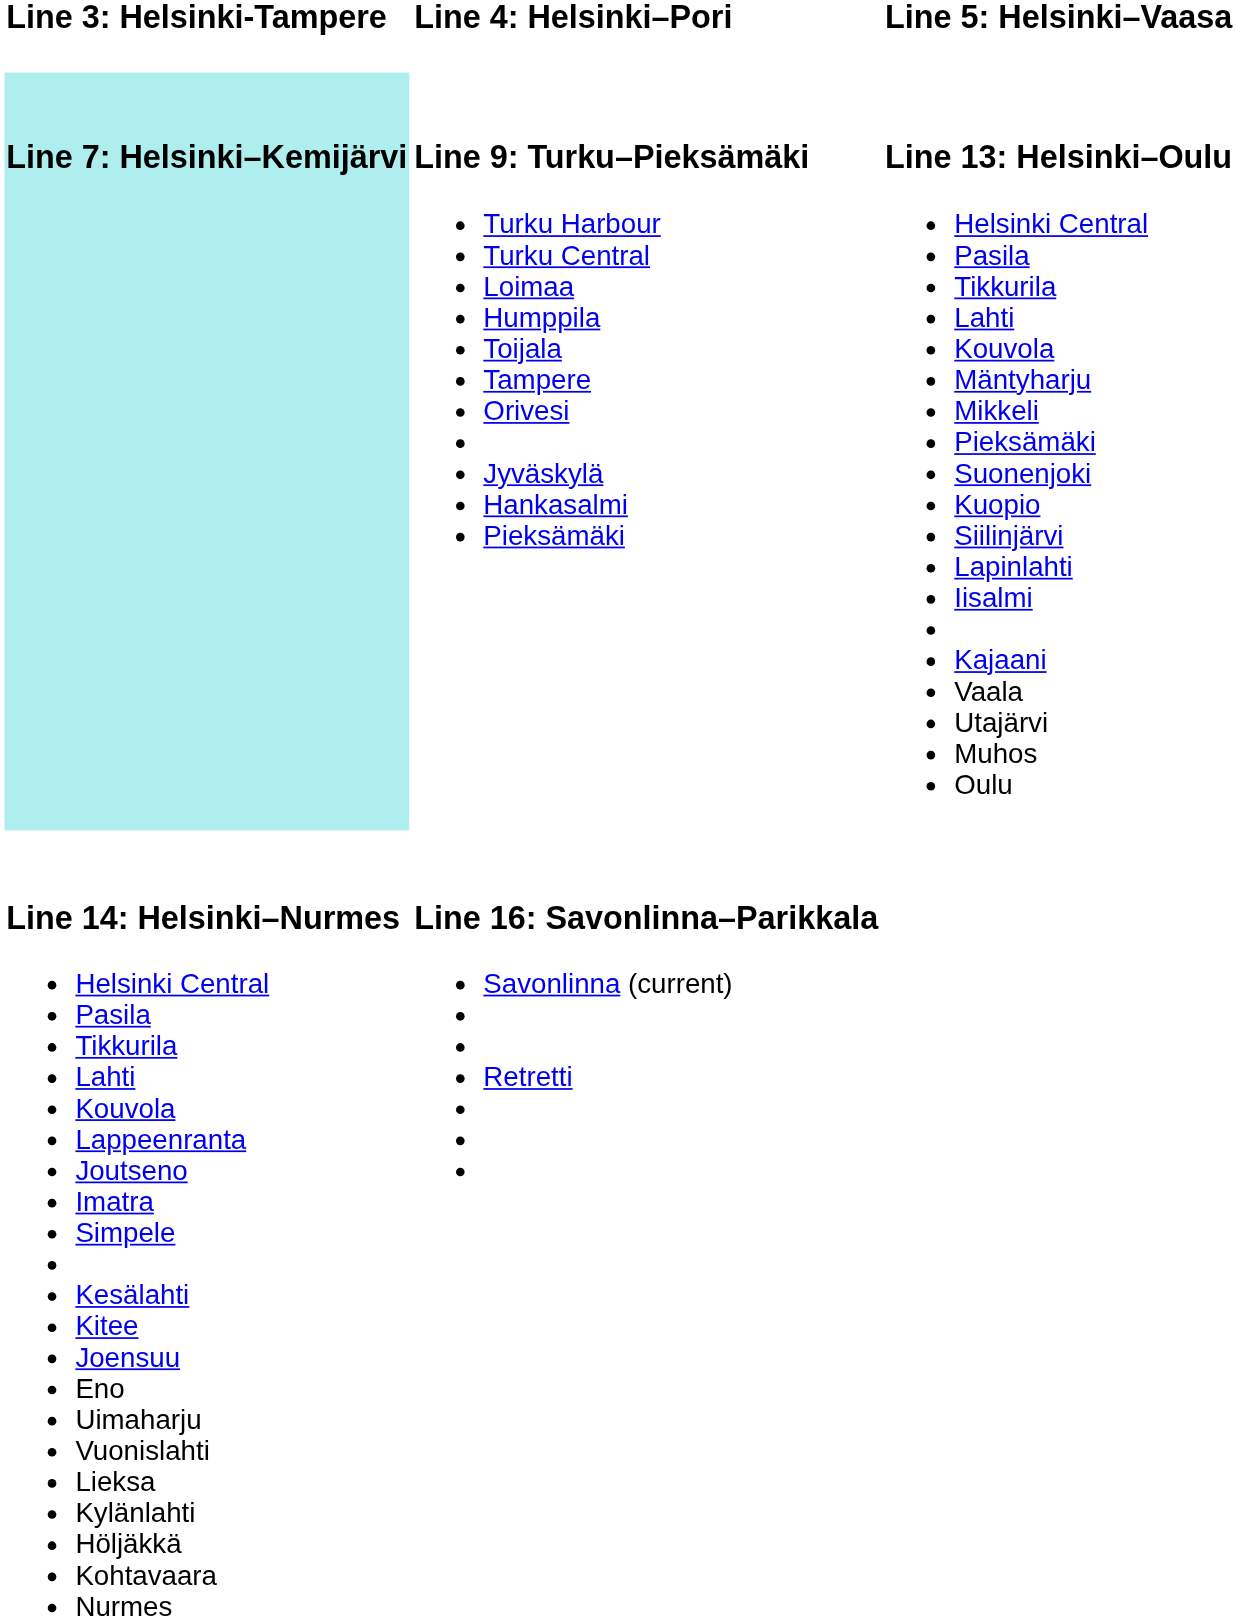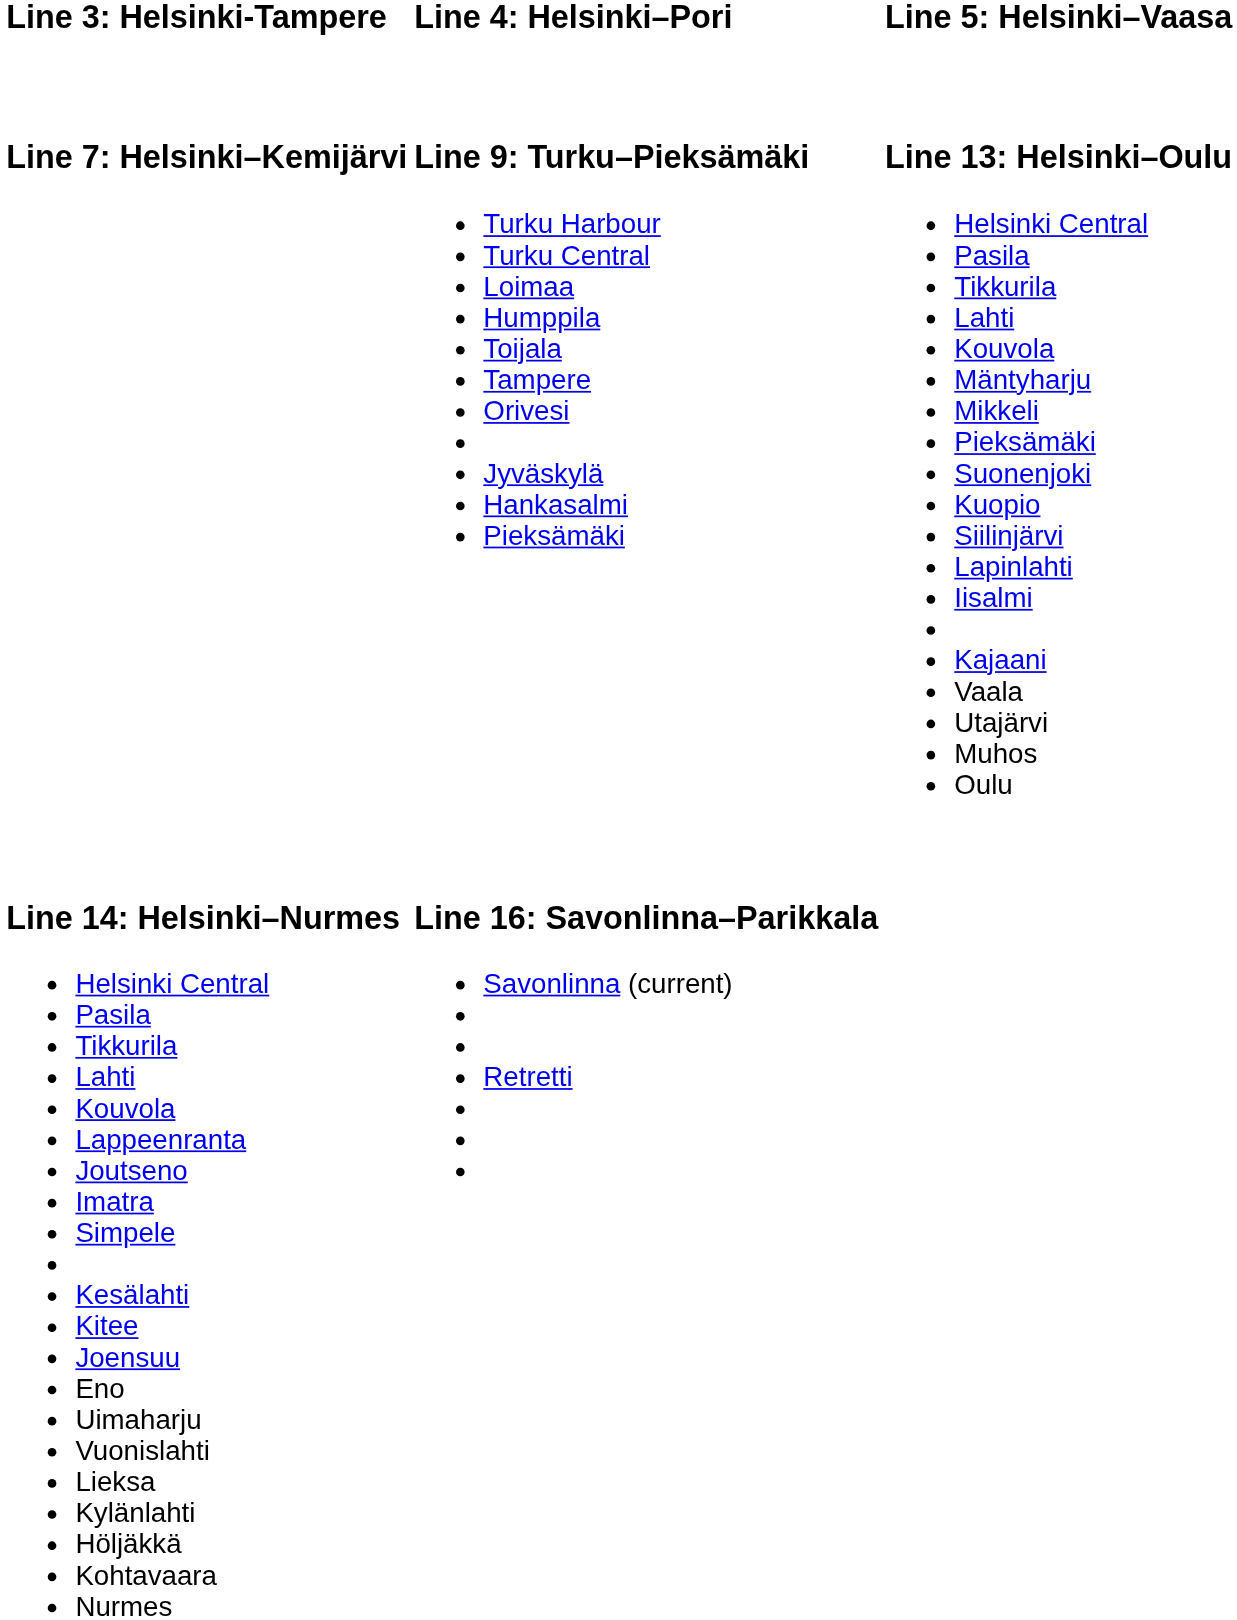(207, 158) paleturquoise background -> (207, 158) no background
